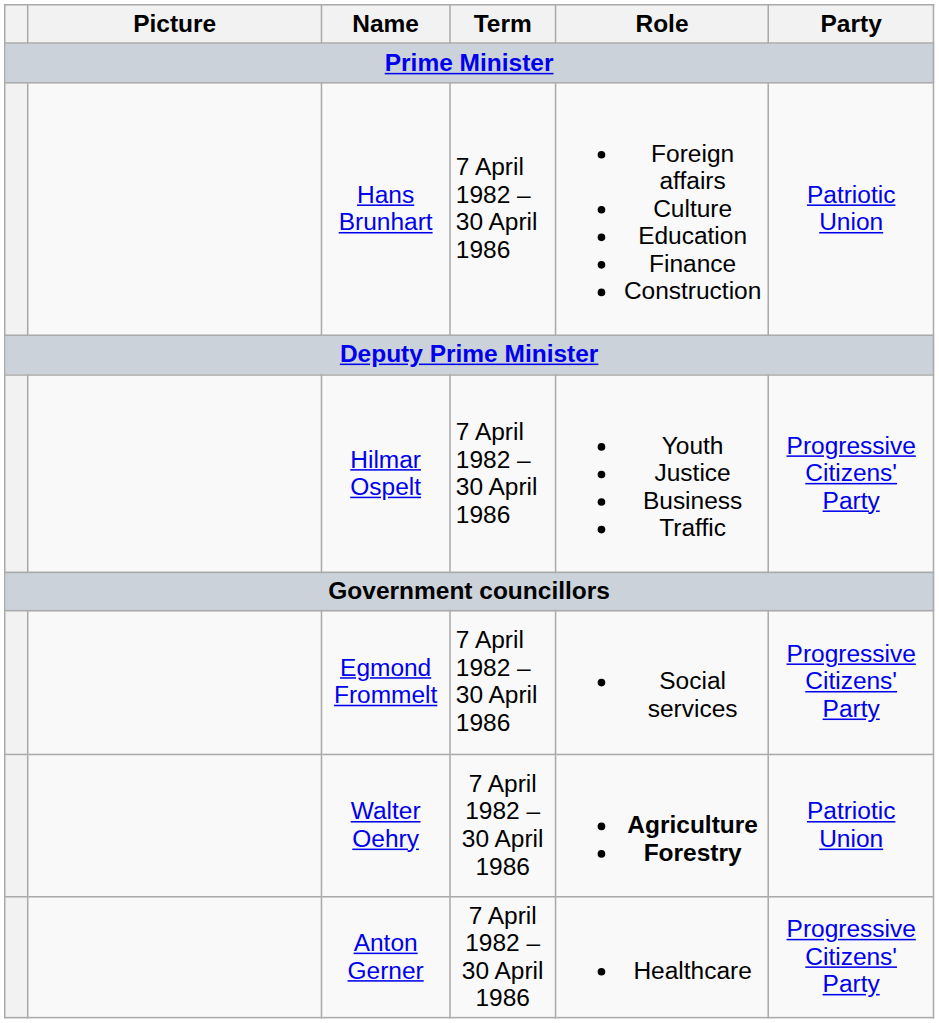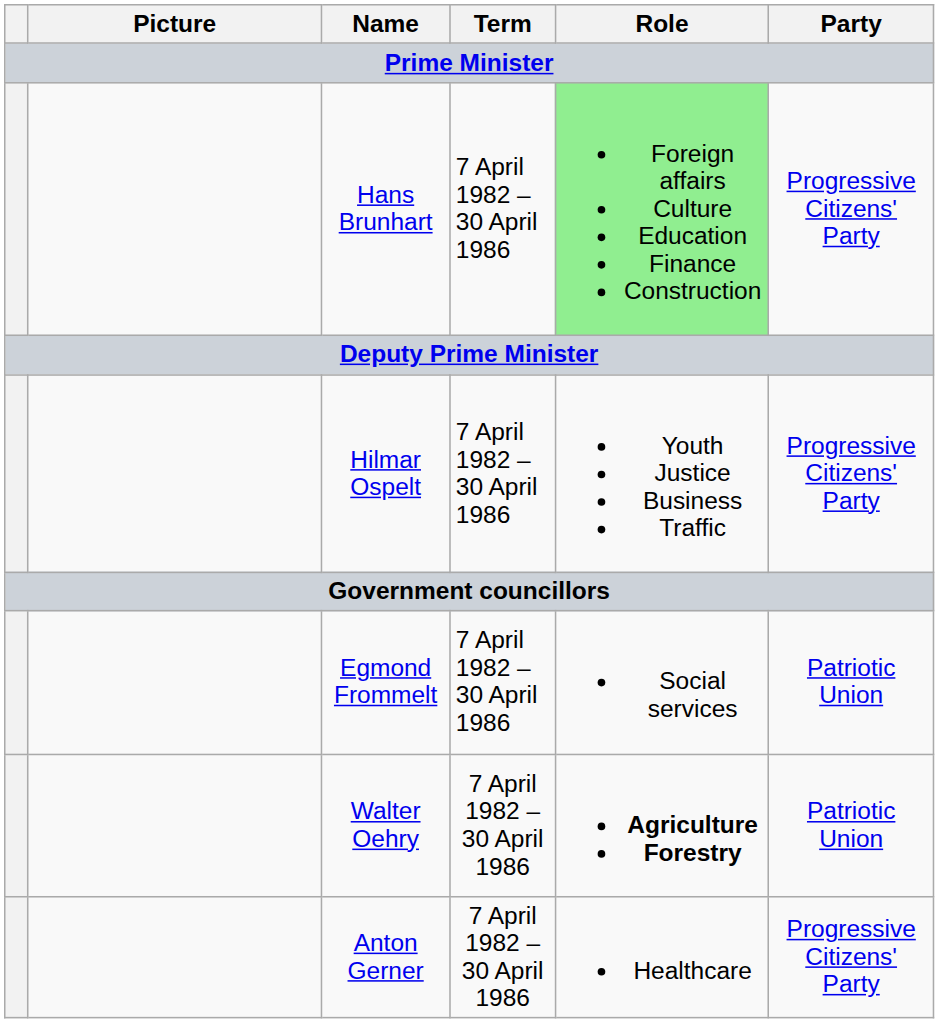(662, 223) no background -> (662, 223) lightgreen background
(851, 208) Patriotic Union -> (851, 208) Progressive Citizens' Party
(851, 682) Progressive Citizens' Party -> (851, 682) Patriotic Union
